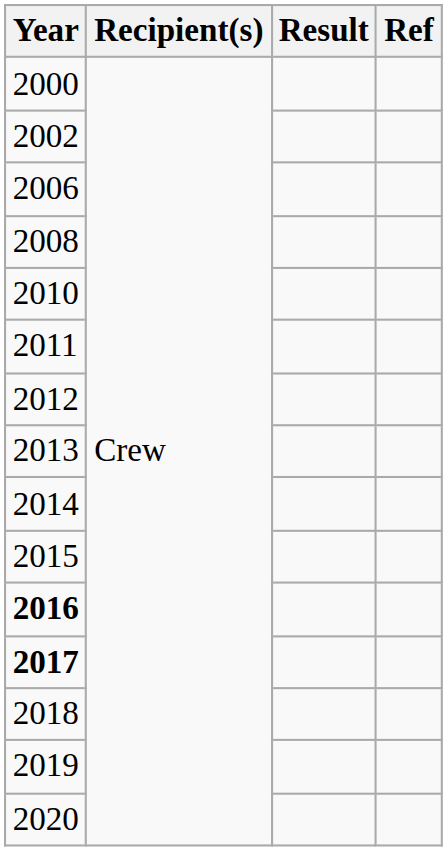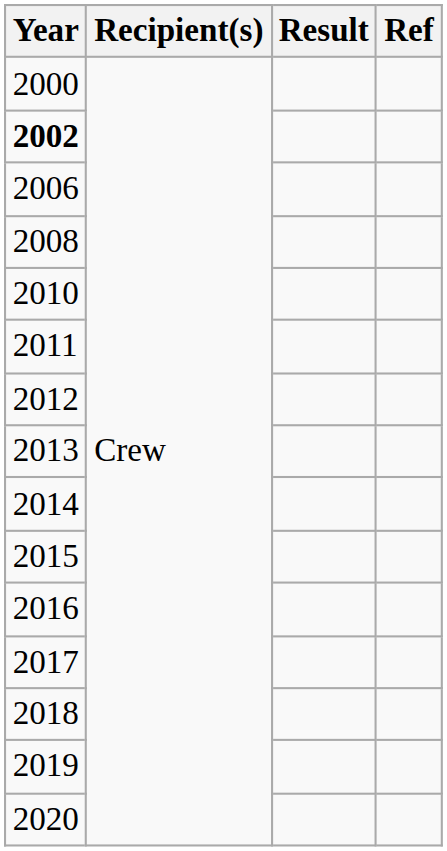(46, 135) normal -> (46, 135) bold
(46, 608) bold -> (46, 608) normal
(46, 661) bold -> (46, 661) normal
